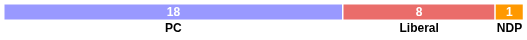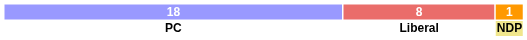(509, 28) no background -> (509, 28) khaki background
